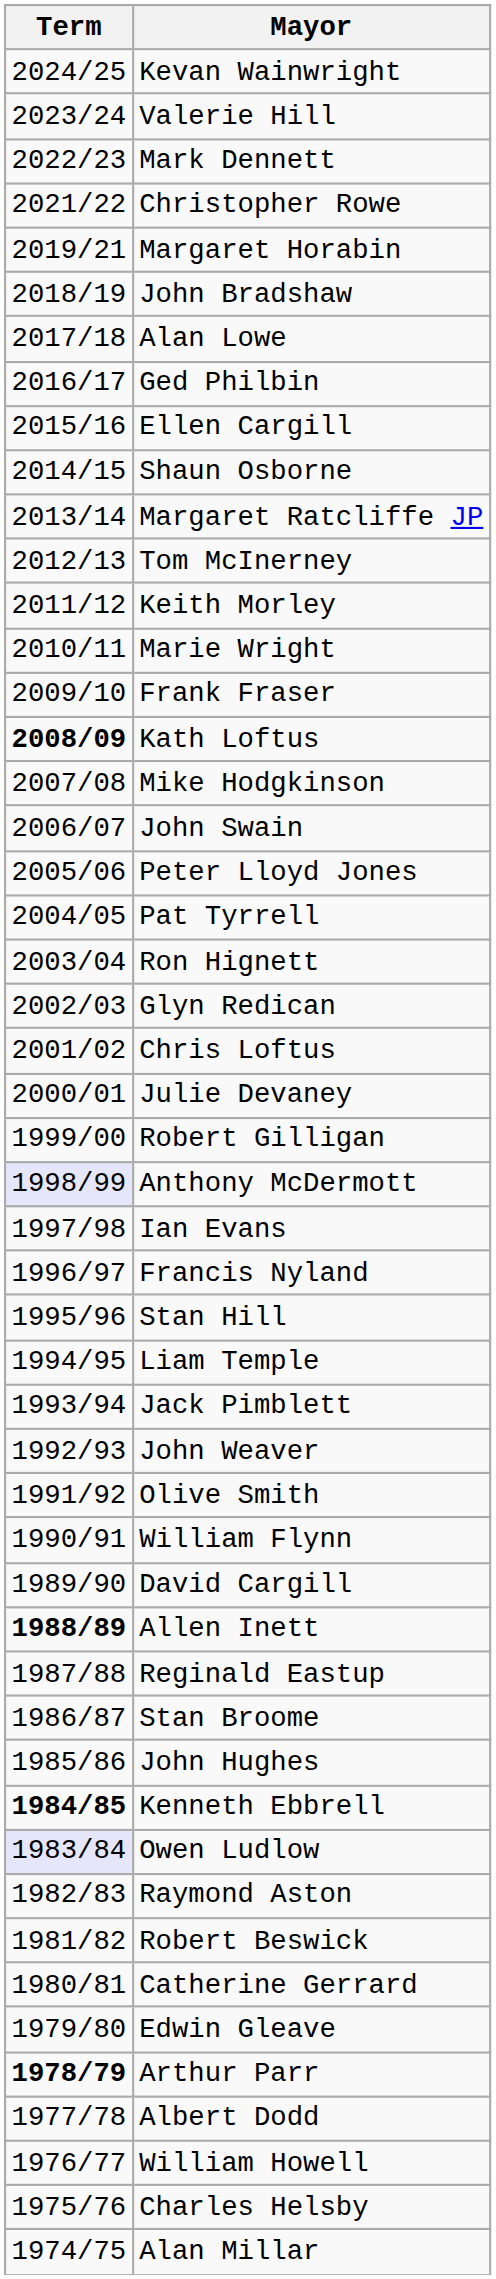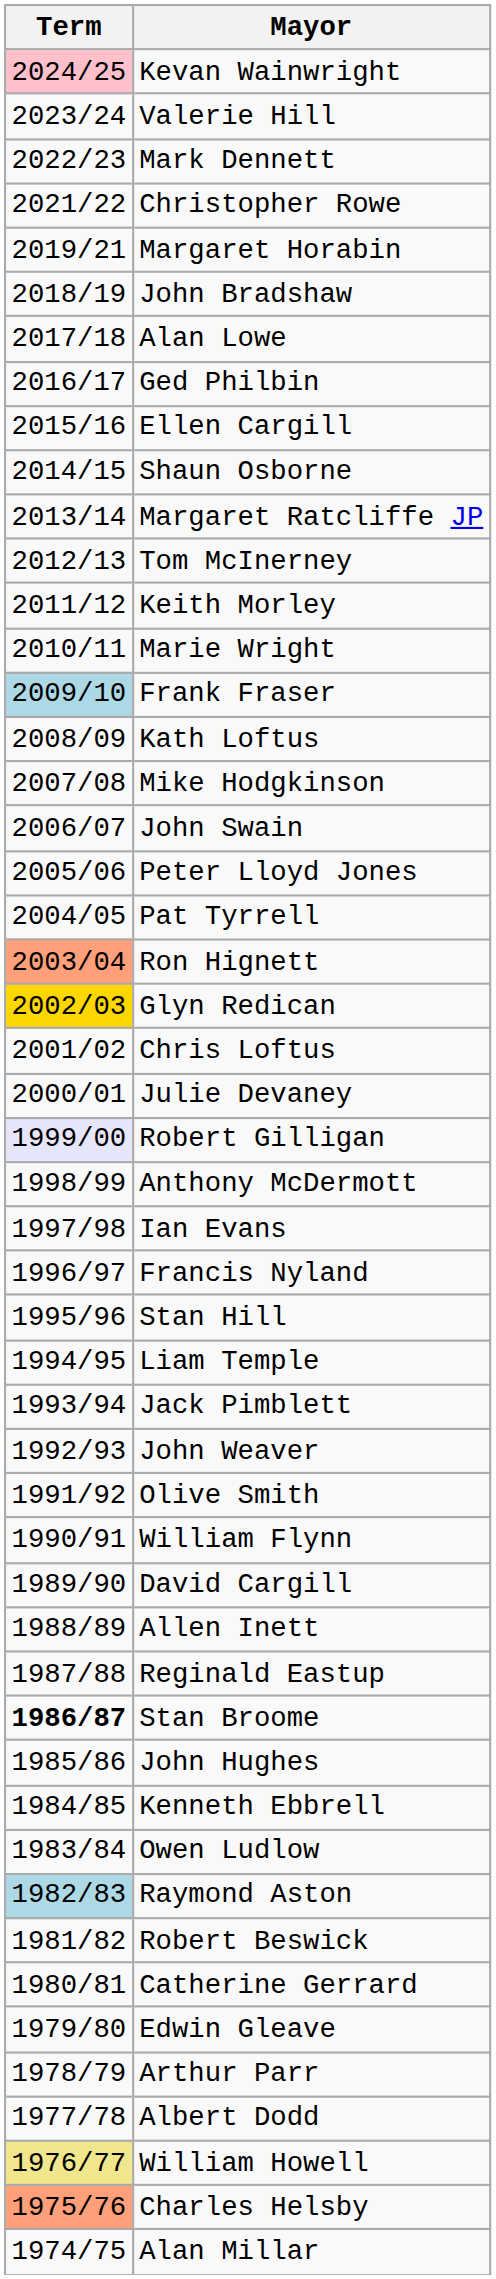(69, 72) no background -> (69, 72) pink background
(69, 695) no background -> (69, 695) lightblue background
(69, 739) bold -> (69, 739) normal
(69, 962) no background -> (69, 962) lightsalmon background
(69, 1006) no background -> (69, 1006) gold background
(69, 1140) no background -> (69, 1140) lavender background
(69, 1184) lavender background -> (69, 1184) no background
(69, 1629) bold -> (69, 1629) normal
(69, 1718) normal -> (69, 1718) bold
(69, 1807) bold -> (69, 1807) normal
(69, 1852) lavender background -> (69, 1852) no background
(69, 1896) no background -> (69, 1896) lightblue background
(69, 2074) bold -> (69, 2074) normal
(69, 2163) no background -> (69, 2163) khaki background
(69, 2207) no background -> (69, 2207) lightsalmon background
